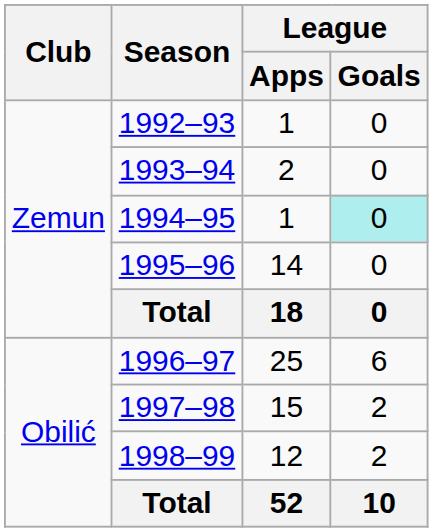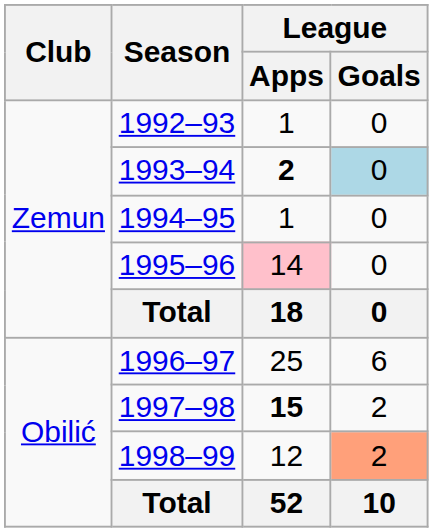(286, 170) normal -> (286, 170) bold
(379, 170) no background -> (379, 170) lightblue background
(379, 218) paleturquoise background -> (379, 218) no background
(286, 265) no background -> (286, 265) pink background
(286, 407) normal -> (286, 407) bold
(379, 455) no background -> (379, 455) lightsalmon background
